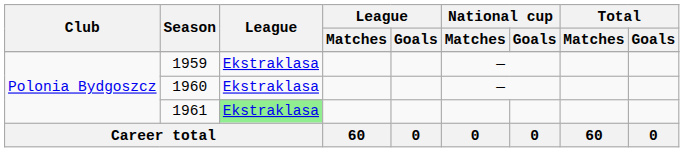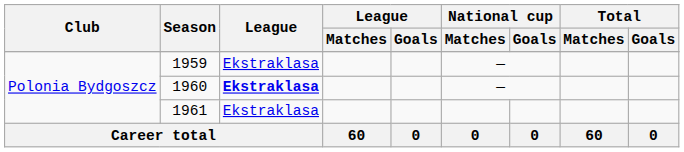(271, 88) normal -> (271, 88) bold
(271, 111) lightgreen background -> (271, 111) no background
